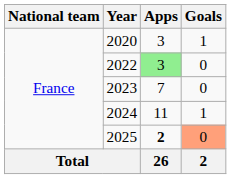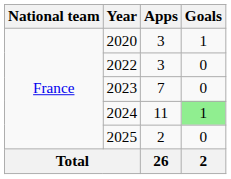(161, 64) lightgreen background -> (161, 64) no background
(203, 112) no background -> (203, 112) lightgreen background
(161, 137) bold -> (161, 137) normal
(203, 137) lightsalmon background -> (203, 137) no background
